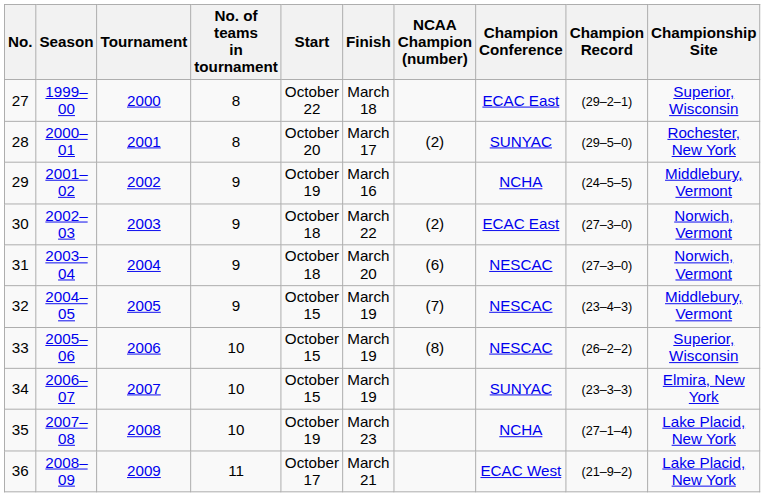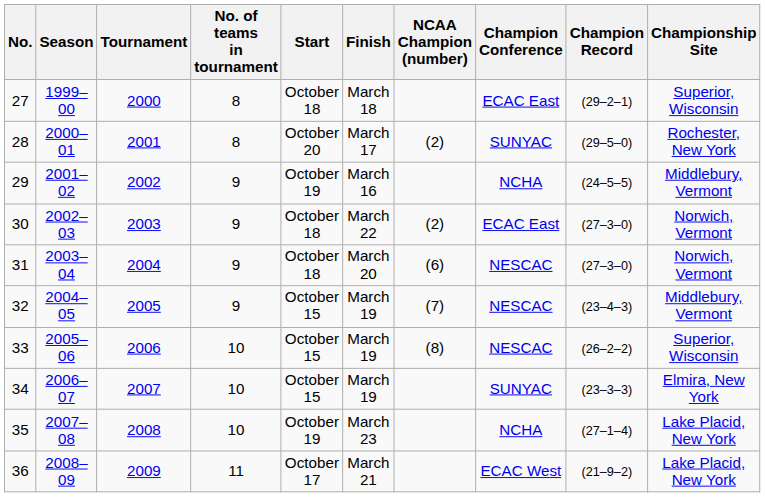(312, 100) October 22 -> (312, 100) October 18
